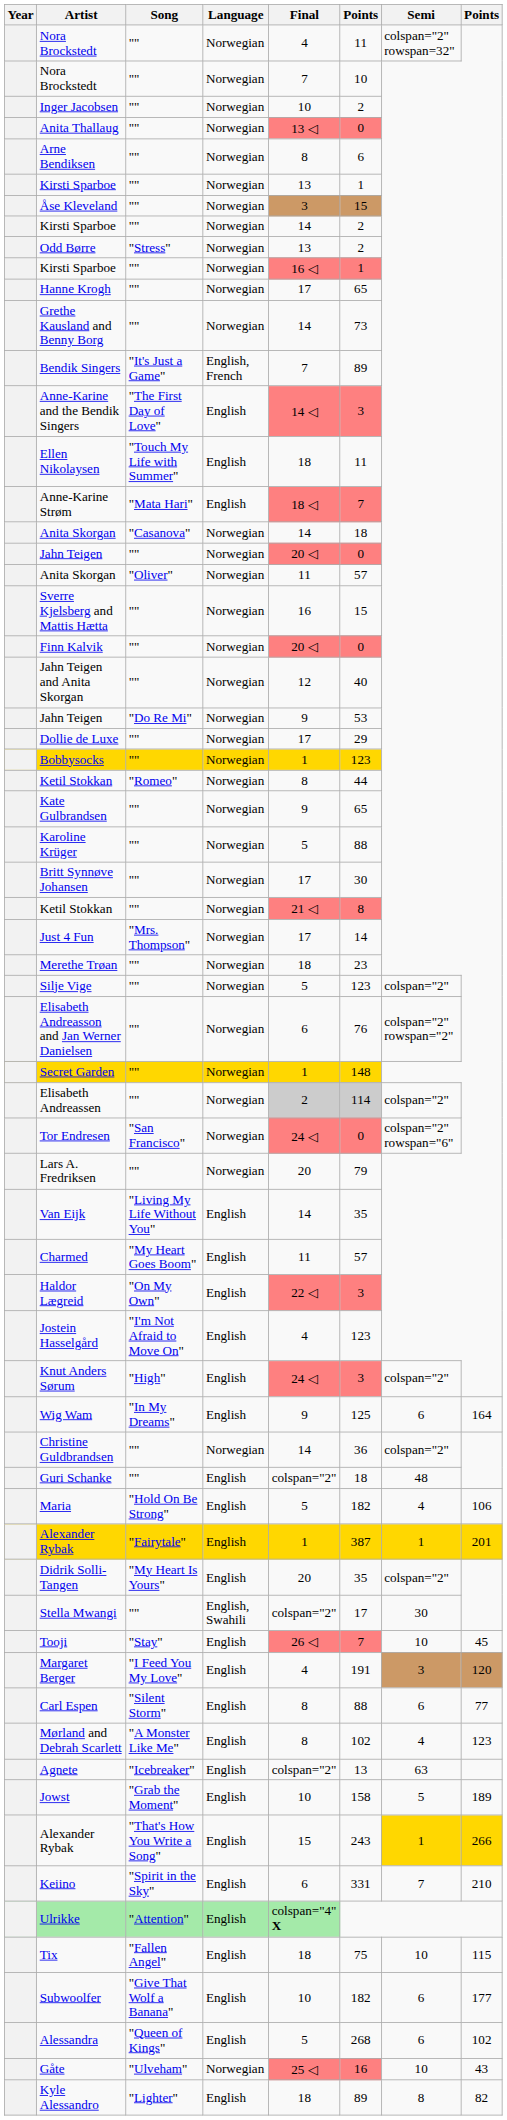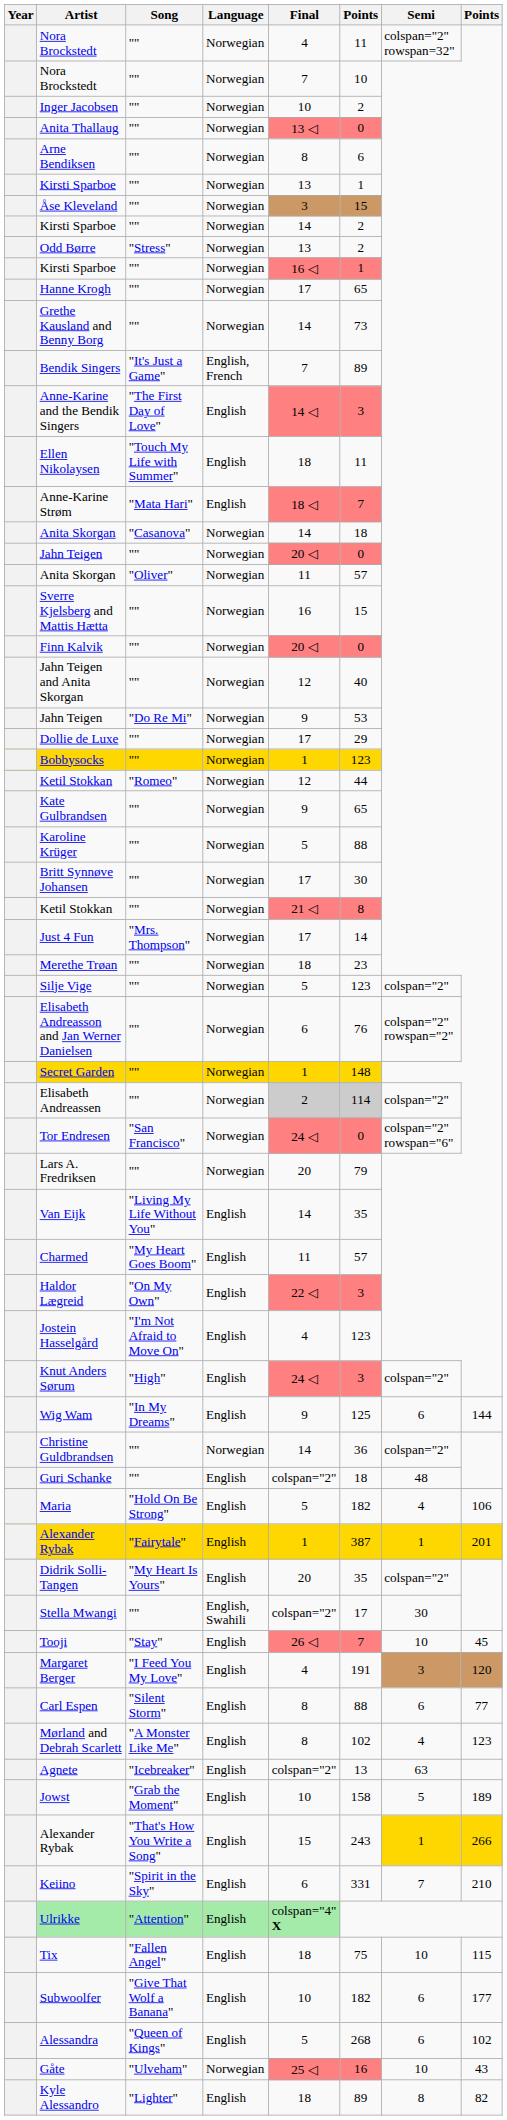(304, 780) 8 -> (304, 780) 12
(482, 1414) 164 -> (482, 1414) 144
